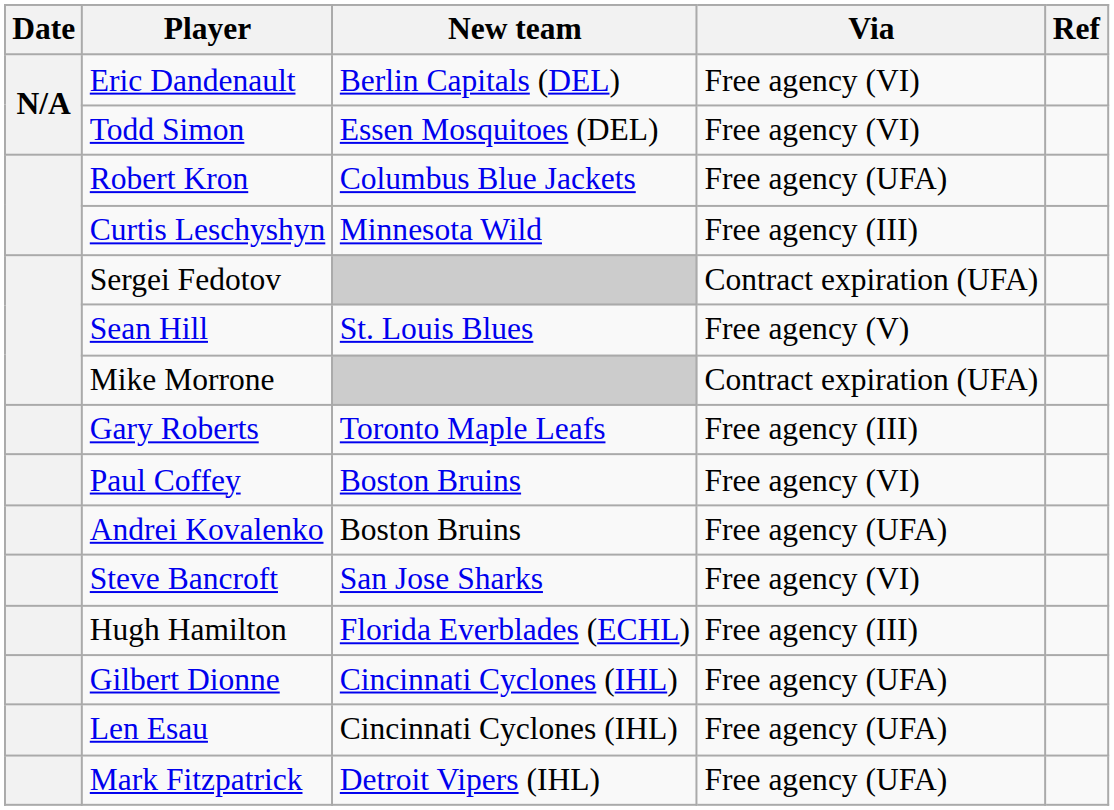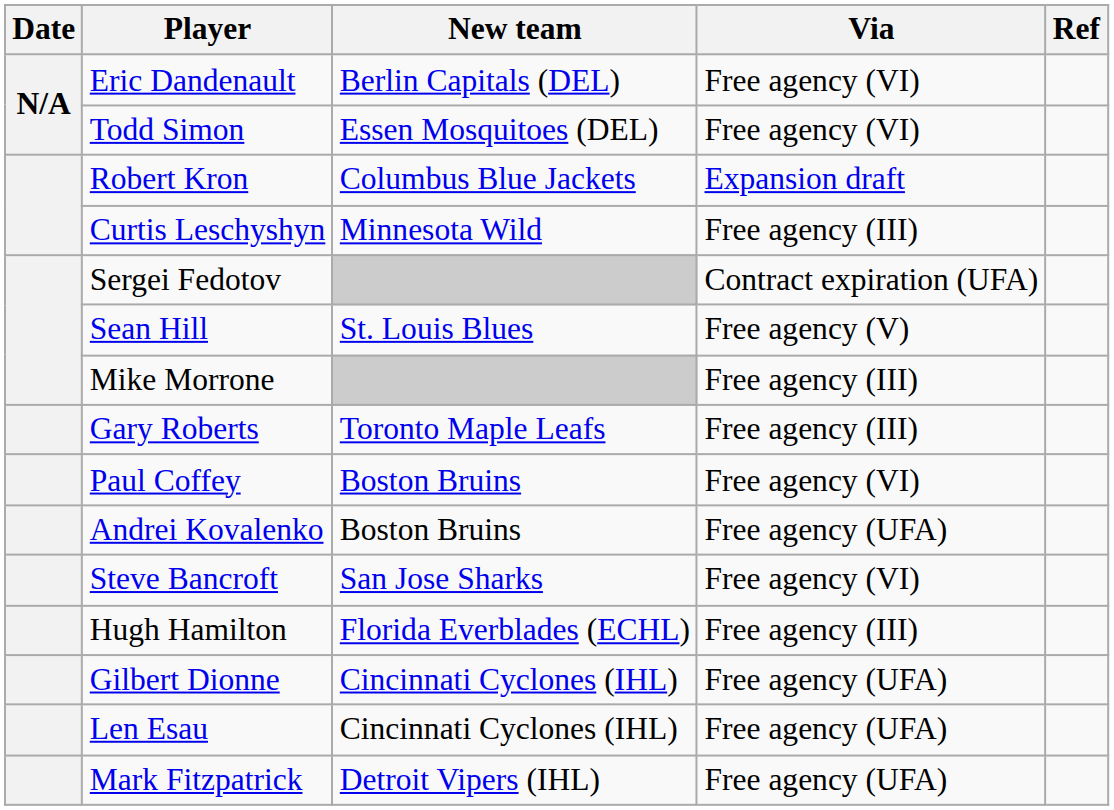(826, 179) Free agency (UFA) -> (805, 179) Expansion draft
(871, 379) Contract expiration (UFA) -> (811, 379) Free agency (III)
